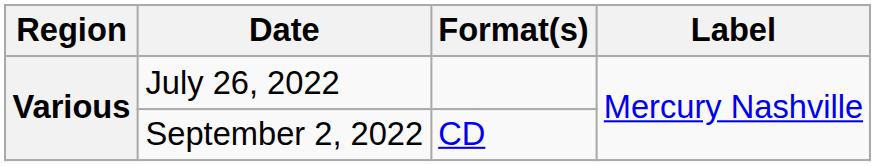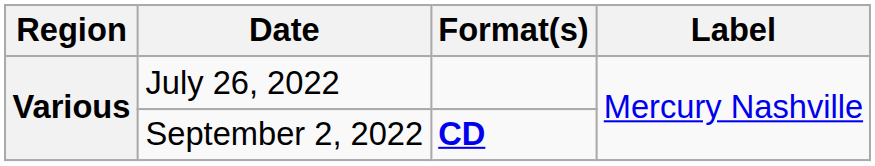(462, 133) normal -> (462, 133) bold
